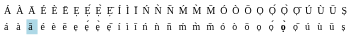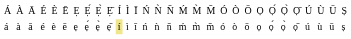(31, 26) lightblue background -> (31, 26) no background
(119, 26) no background -> (119, 26) khaki background
(283, 26) bold -> (283, 26) normal
